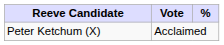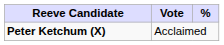(54, 31) normal -> (56, 31) bold
